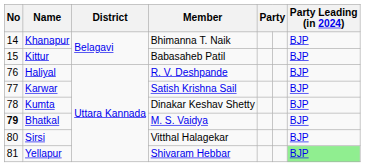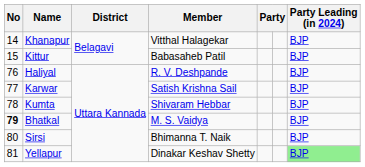(191, 40) Bhimanna T. Naik -> (190, 40) Vitthal Halagekar
(203, 105) Dinakar Keshav Shetty -> (190, 105) Shivaram Hebbar
(190, 137) Vitthal Halagekar -> (191, 137) Bhimanna T. Naik
(190, 154) Shivaram Hebbar -> (203, 154) Dinakar Keshav Shetty
